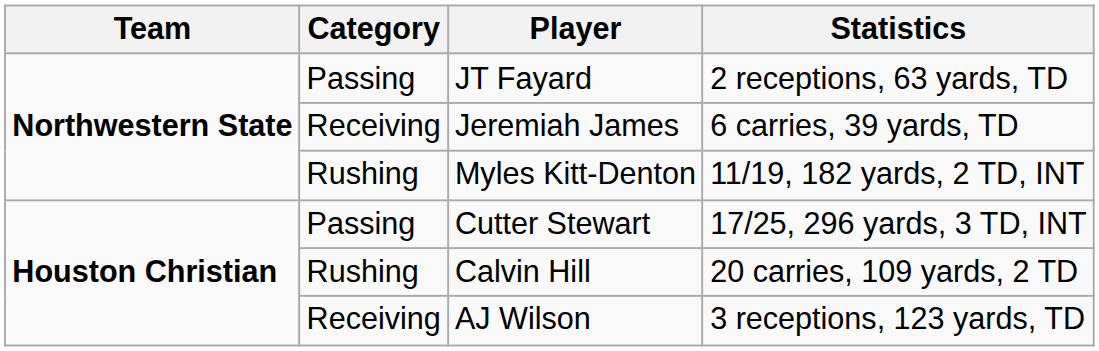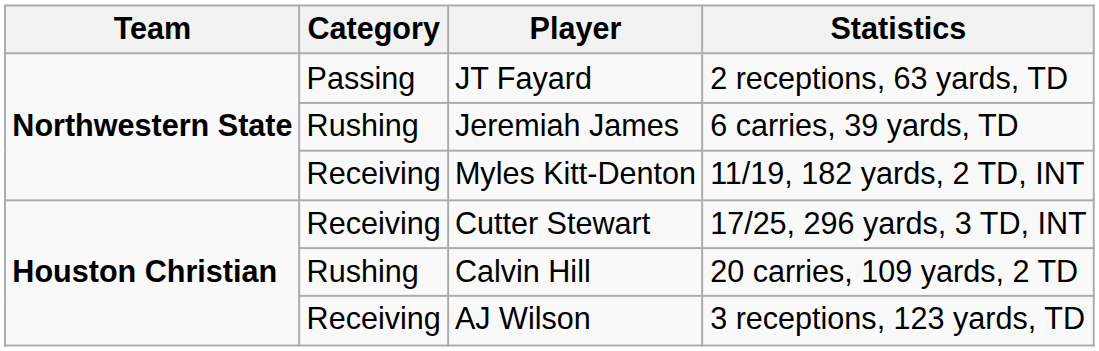(374, 126) Receiving -> (363, 126) Rushing
(363, 174) Rushing -> (374, 174) Receiving
(361, 223) Passing -> (374, 223) Receiving
